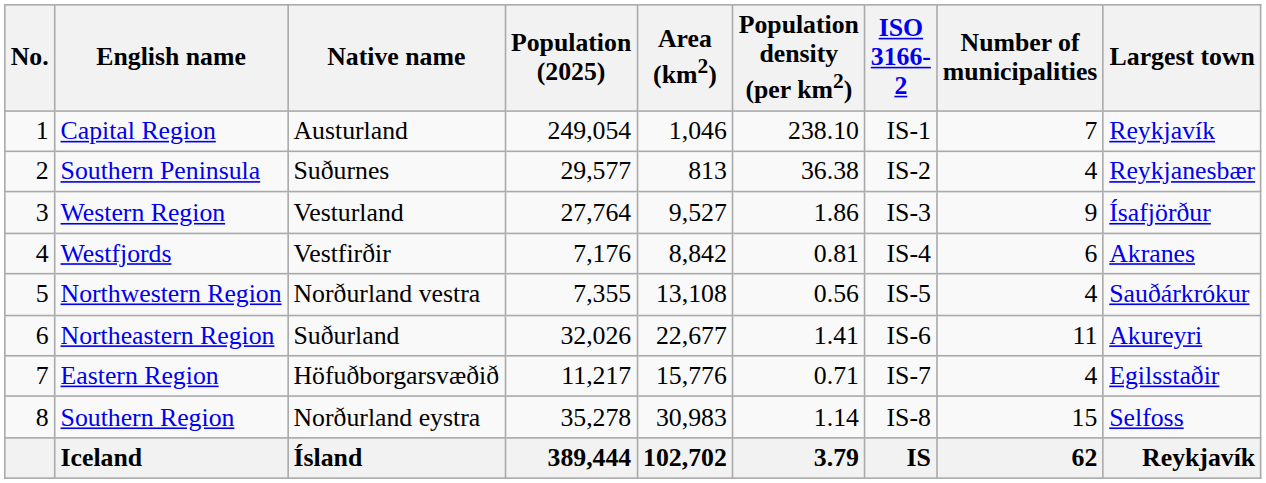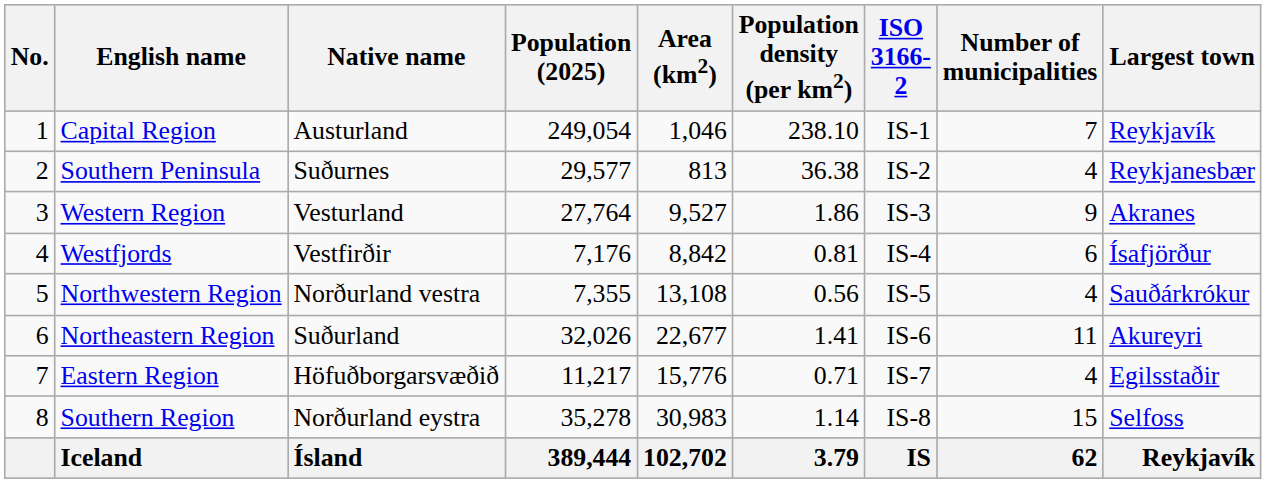(1160, 212) Ísafjörður -> (1152, 212) Akranes
(1152, 253) Akranes -> (1160, 253) Ísafjörður
